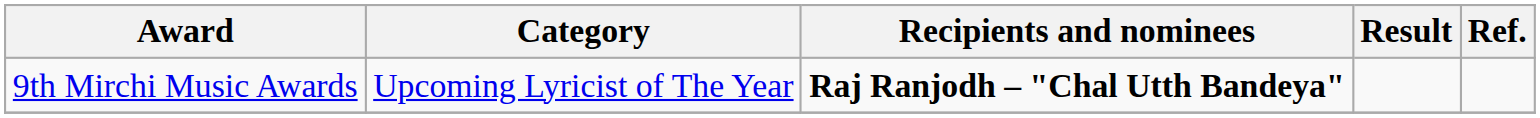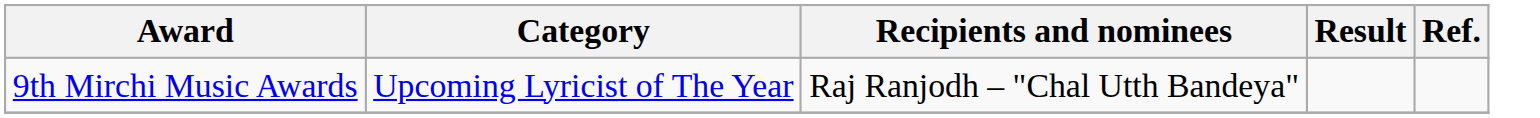(1077, 84) bold -> (1054, 84) normal
